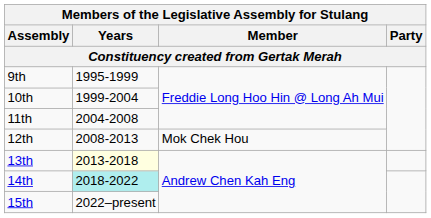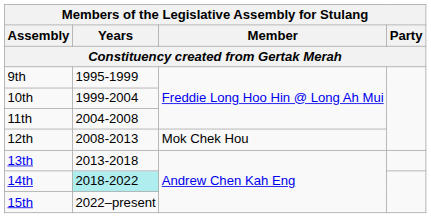(107, 160) lightyellow background -> (107, 160) no background
